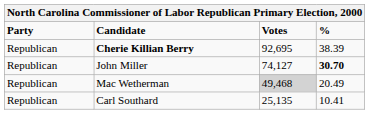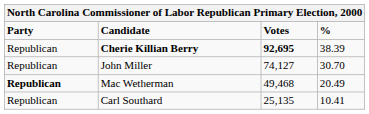(277, 48) normal -> (279, 48) bold
(332, 65) bold -> (332, 65) normal
(32, 83) normal -> (34, 83) bold
(277, 83) lightgrey background -> (279, 83) no background
